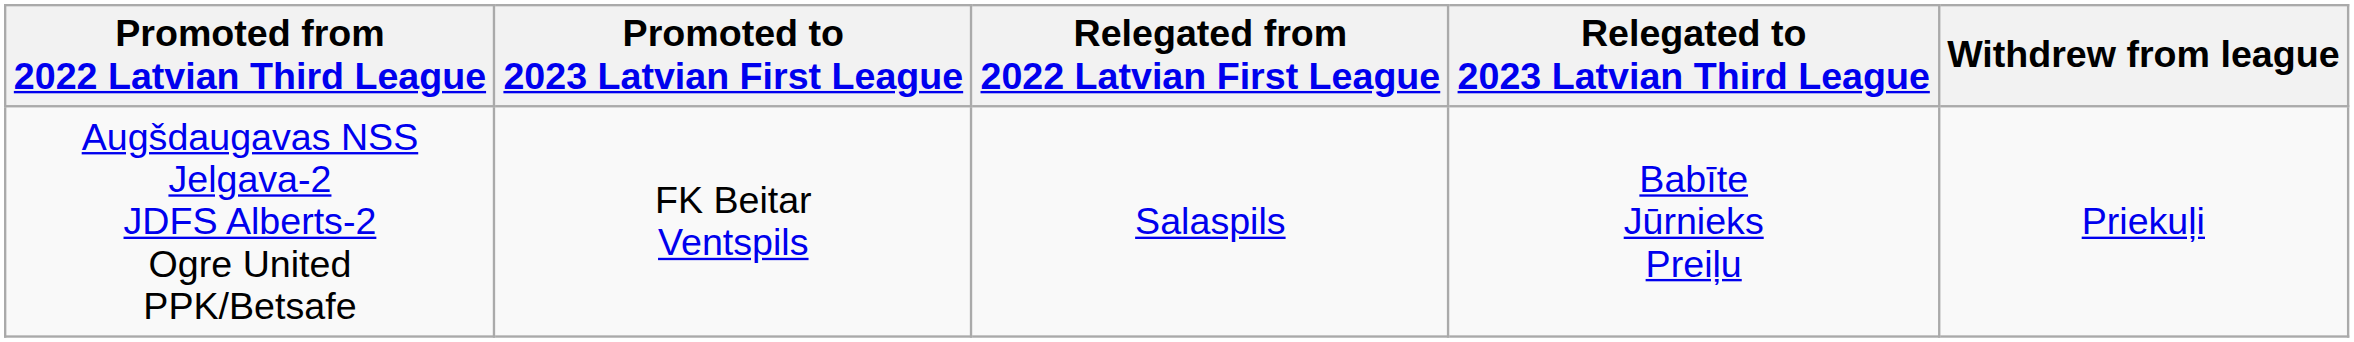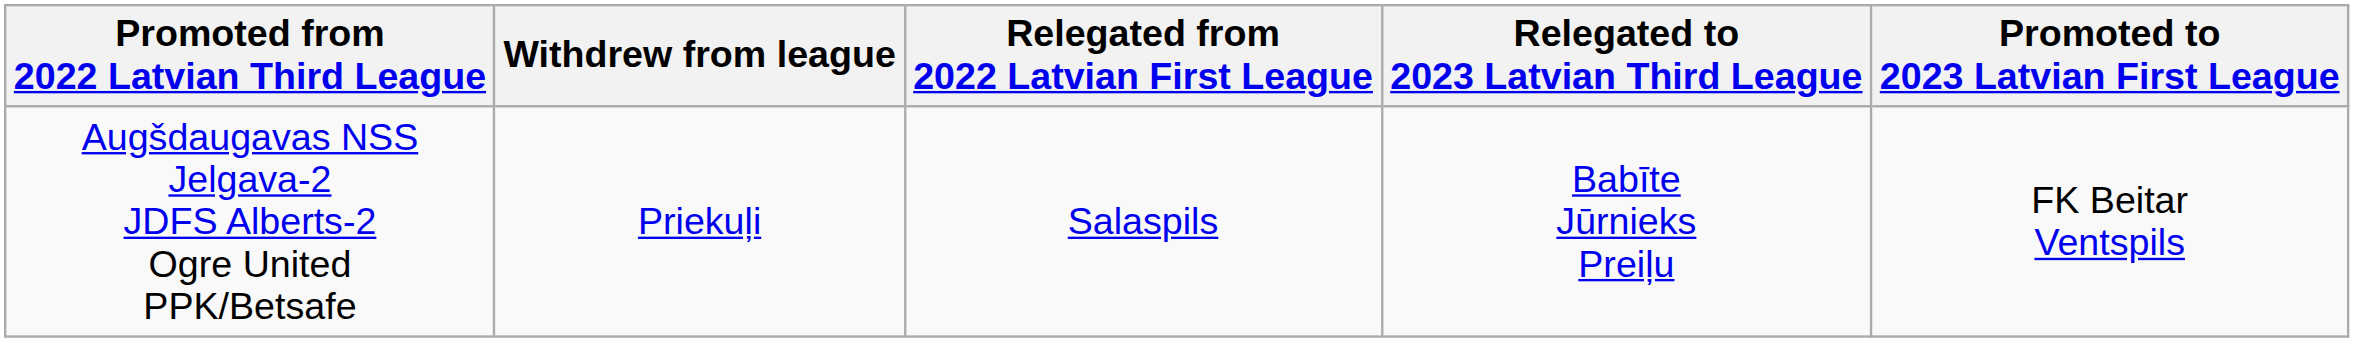columns swapped: (733, 55) <-> (2143, 55)
